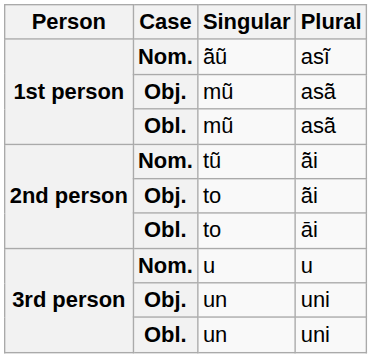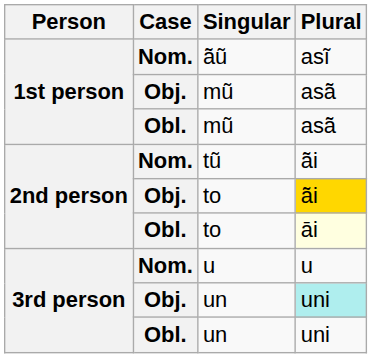(309, 195) no background -> (309, 195) gold background
(309, 230) no background -> (309, 230) lightyellow background
(315, 299) no background -> (315, 299) paleturquoise background
